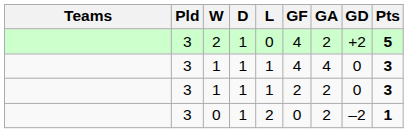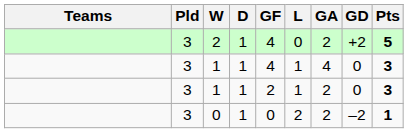columns swapped: (269, 16) <-> (297, 16)
